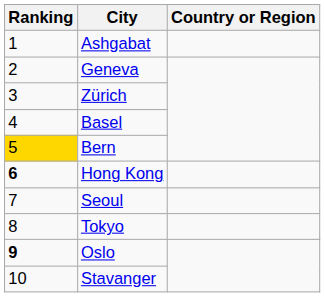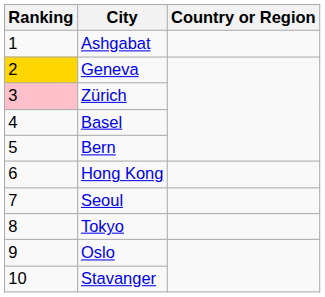(13, 69) no background -> (13, 69) gold background
(13, 95) no background -> (13, 95) pink background
(13, 148) gold background -> (13, 148) no background
(13, 174) bold -> (13, 174) normal
(13, 252) bold -> (13, 252) normal
